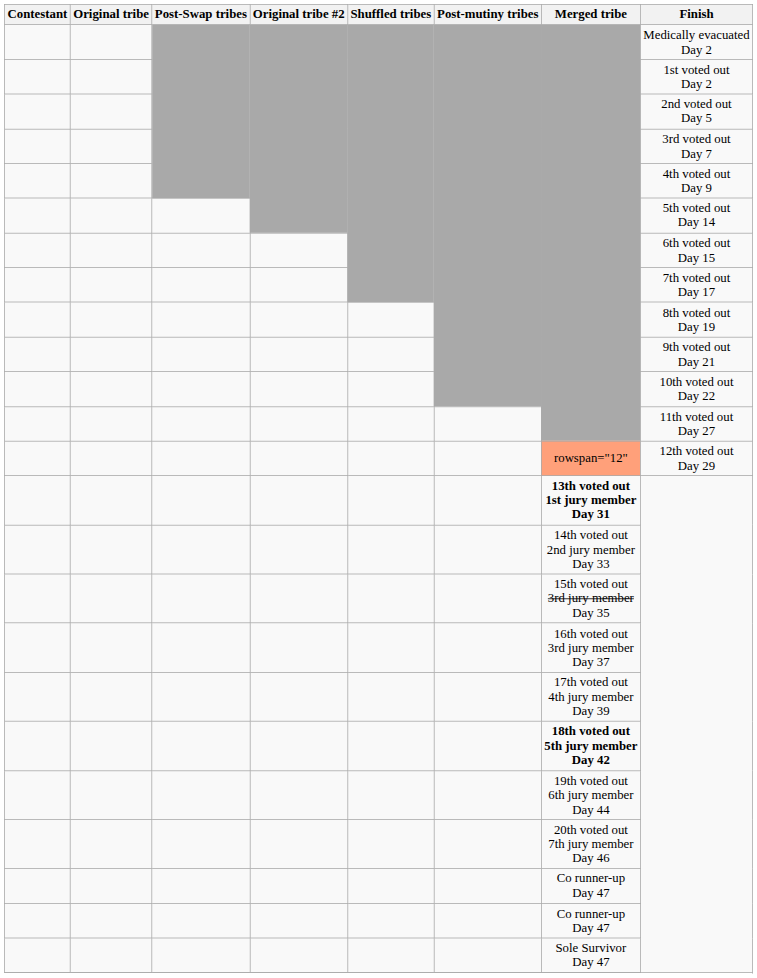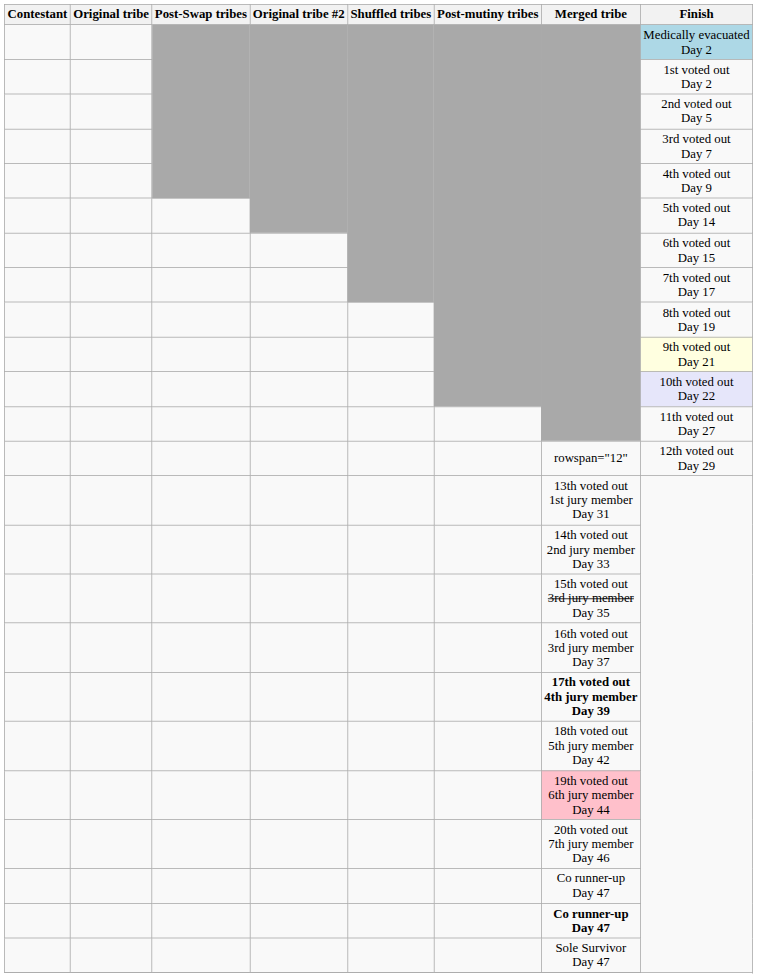(696, 42) no background -> (696, 42) lightblue background
(696, 354) no background -> (696, 354) lightyellow background
(696, 389) no background -> (696, 389) lavender background
(591, 458) lightsalmon background -> (591, 458) no background
(591, 500) bold -> (591, 500) normal
(591, 696) normal -> (591, 696) bold
(591, 745) bold -> (591, 745) normal
(591, 795) no background -> (591, 795) pink background
(591, 920) normal -> (591, 920) bold
